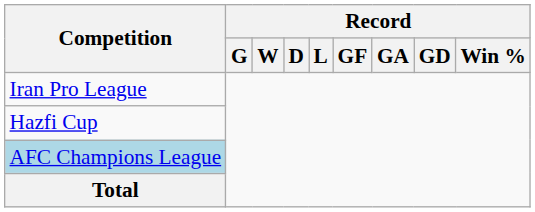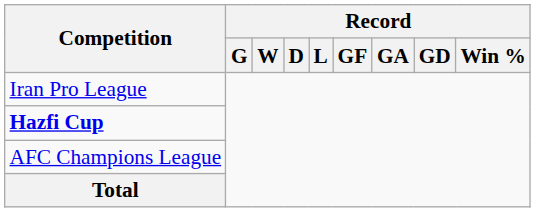(54, 122) normal -> (57, 122) bold
(115, 156) lightblue background -> (115, 156) no background
